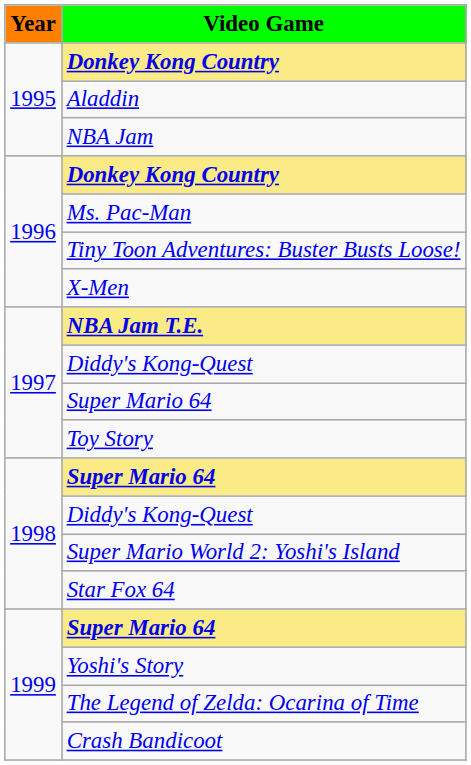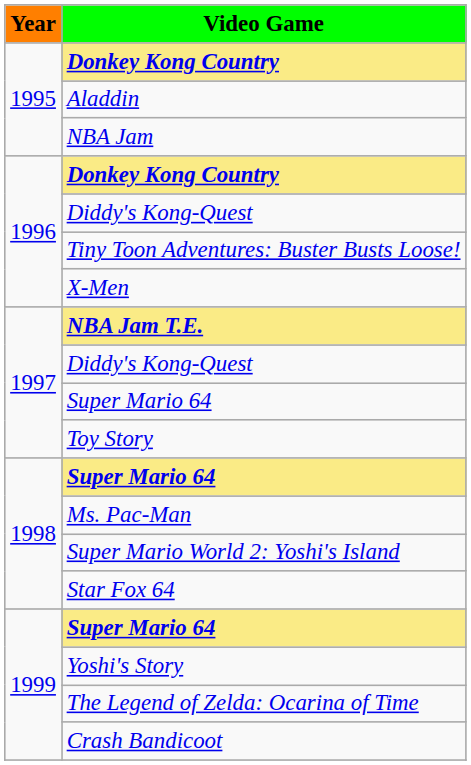(129, 212) Ms. Pac-Man -> (160, 212) Diddy's Kong-Quest
(160, 514) Diddy's Kong-Quest -> (129, 514) Ms. Pac-Man
